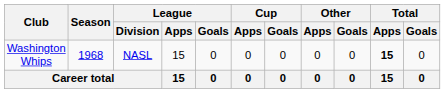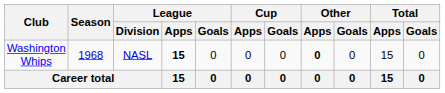(179, 55) normal -> (179, 55) bold
(317, 55) normal -> (317, 55) bold
(387, 55) bold -> (387, 55) normal
